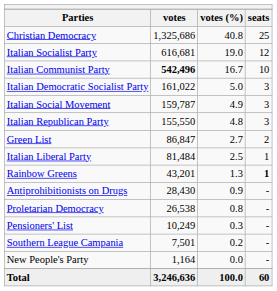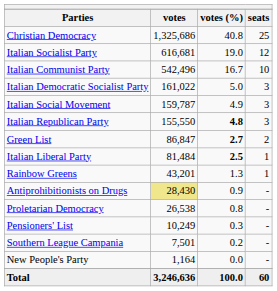(178, 70) bold -> (178, 70) normal
(236, 121) normal -> (236, 121) bold
(236, 139) normal -> (236, 139) bold
(236, 156) normal -> (236, 156) bold
(267, 173) bold -> (267, 173) normal
(181, 191) no background -> (181, 191) khaki background
